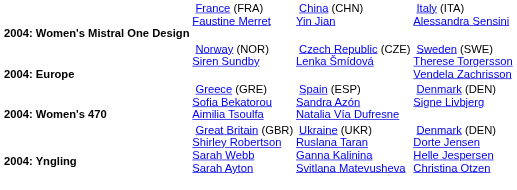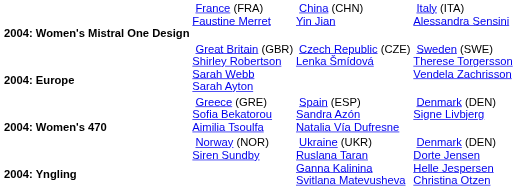(231, 55) Norway (NOR) Siren Sundby -> (243, 68) Great Britain (GBR) Shirley Robertson Sarah Webb Sarah Ayton
(243, 149) Great Britain (GBR) Shirley Robertson Sarah Webb Sarah Ayton -> (231, 149) Norway (NOR) Siren Sundby
